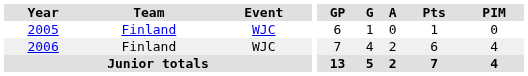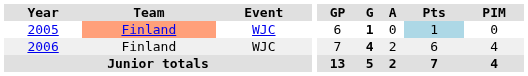(149, 30) no background -> (149, 30) lightsalmon background
(370, 30) normal -> (370, 30) bold
(434, 30) no background -> (434, 30) lightblue background
(370, 46) normal -> (370, 46) bold
